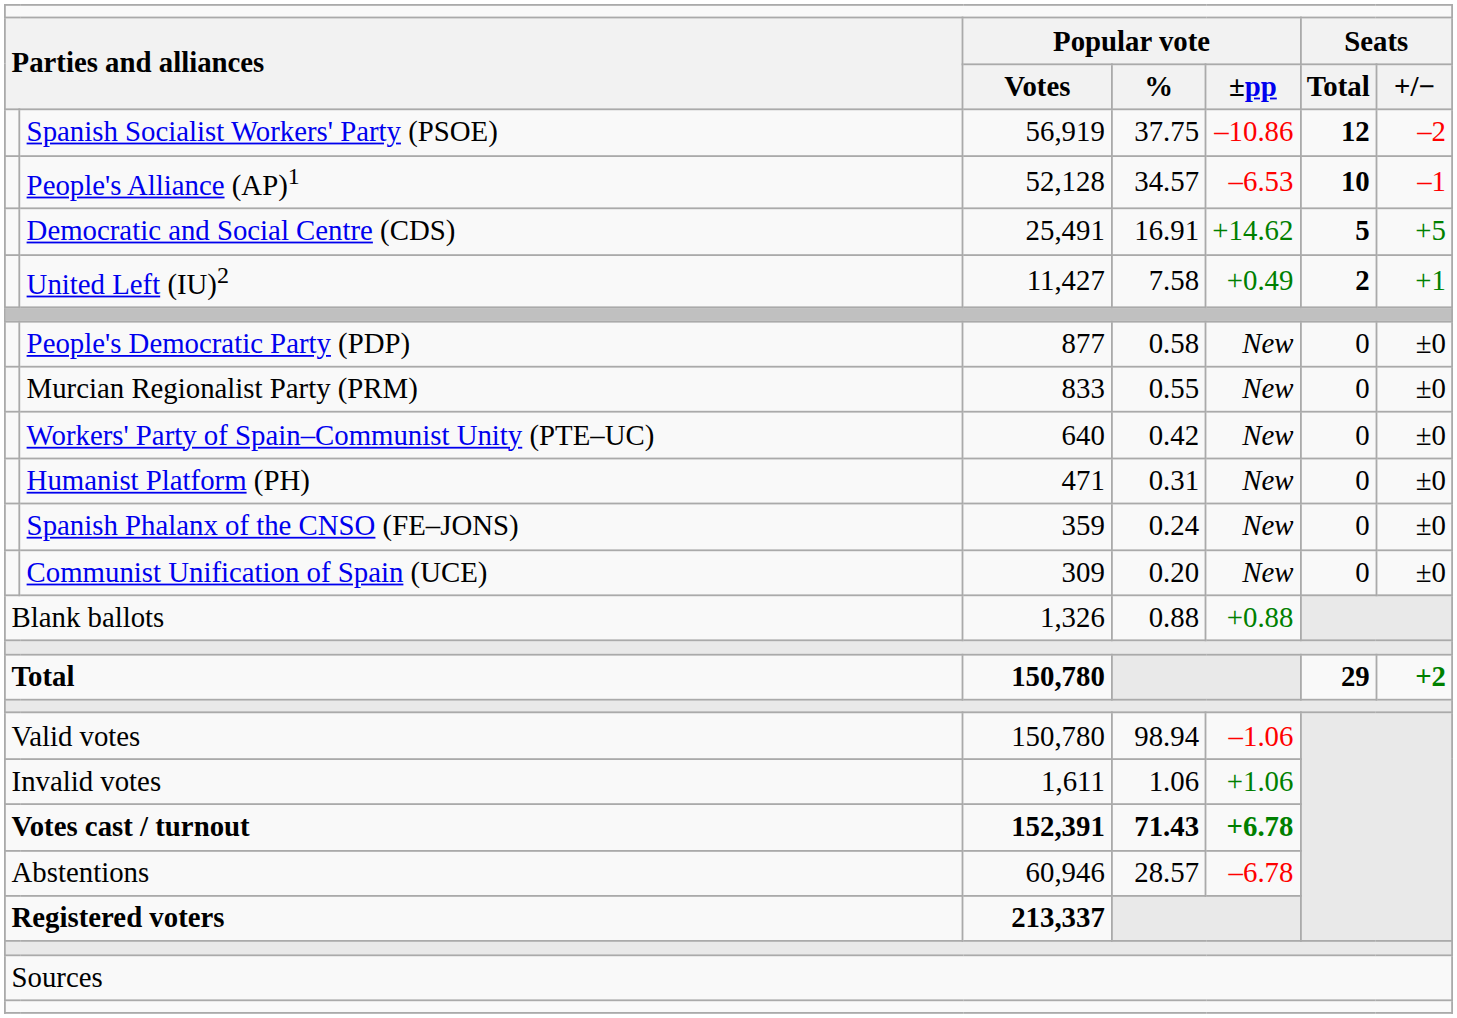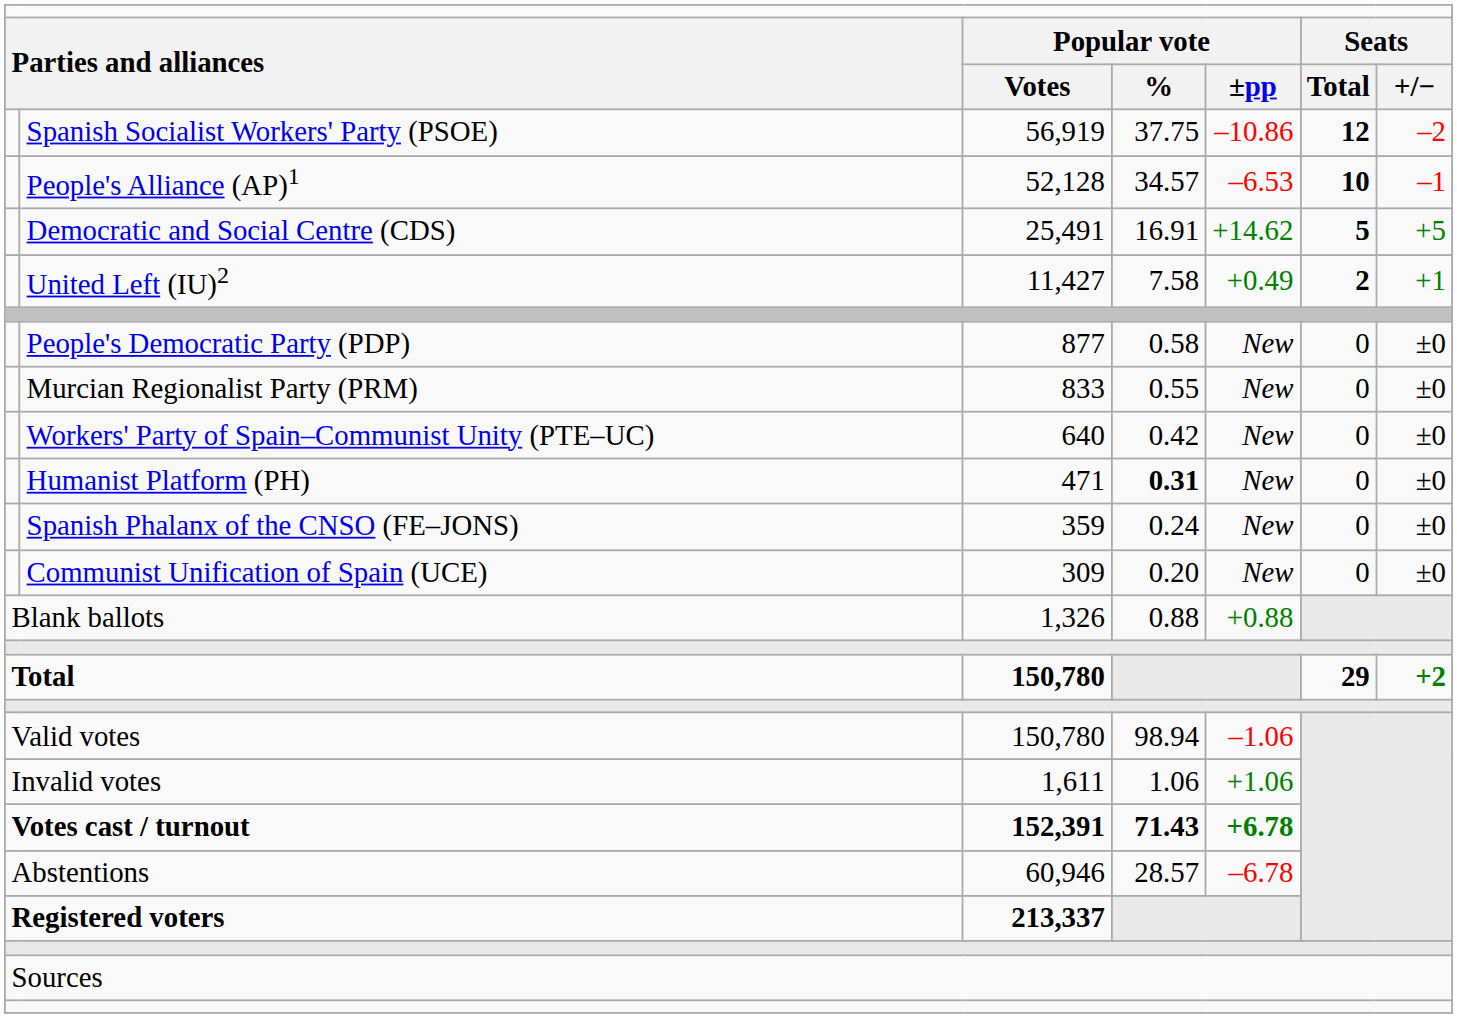(1174, 480) normal -> (1174, 480) bold
